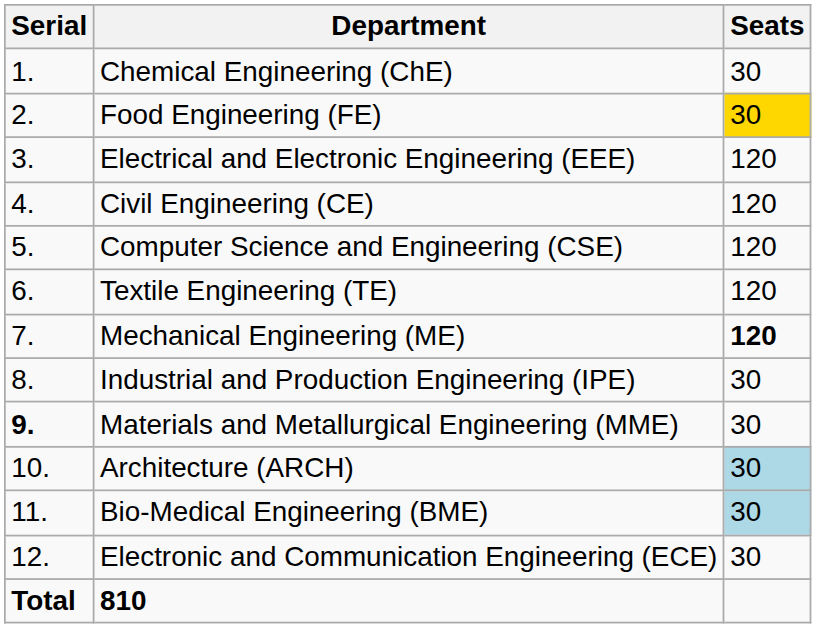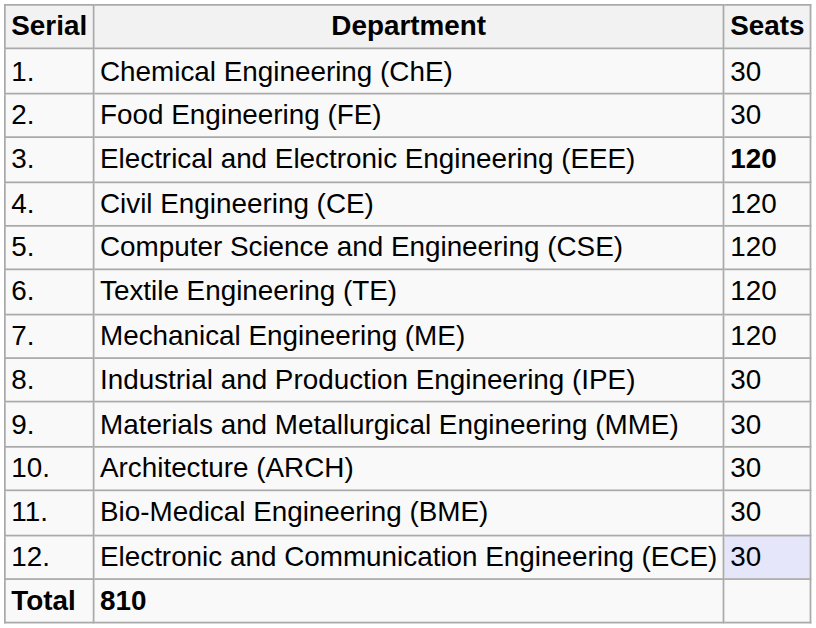(746, 114) gold background -> (746, 114) no background
(753, 159) normal -> (753, 159) bold
(753, 335) bold -> (753, 335) normal
(23, 423) bold -> (23, 423) normal
(746, 468) lightblue background -> (746, 468) no background
(746, 512) lightblue background -> (746, 512) no background
(746, 556) no background -> (746, 556) lavender background
